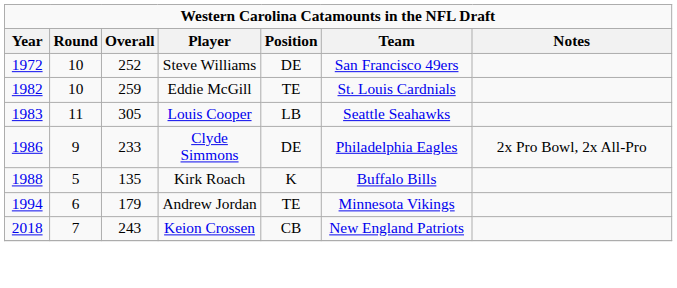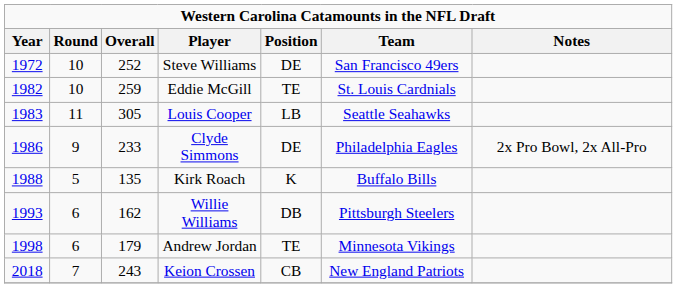+ row: (210, 213)
(27, 204) 1994 -> (27, 246) 1998
